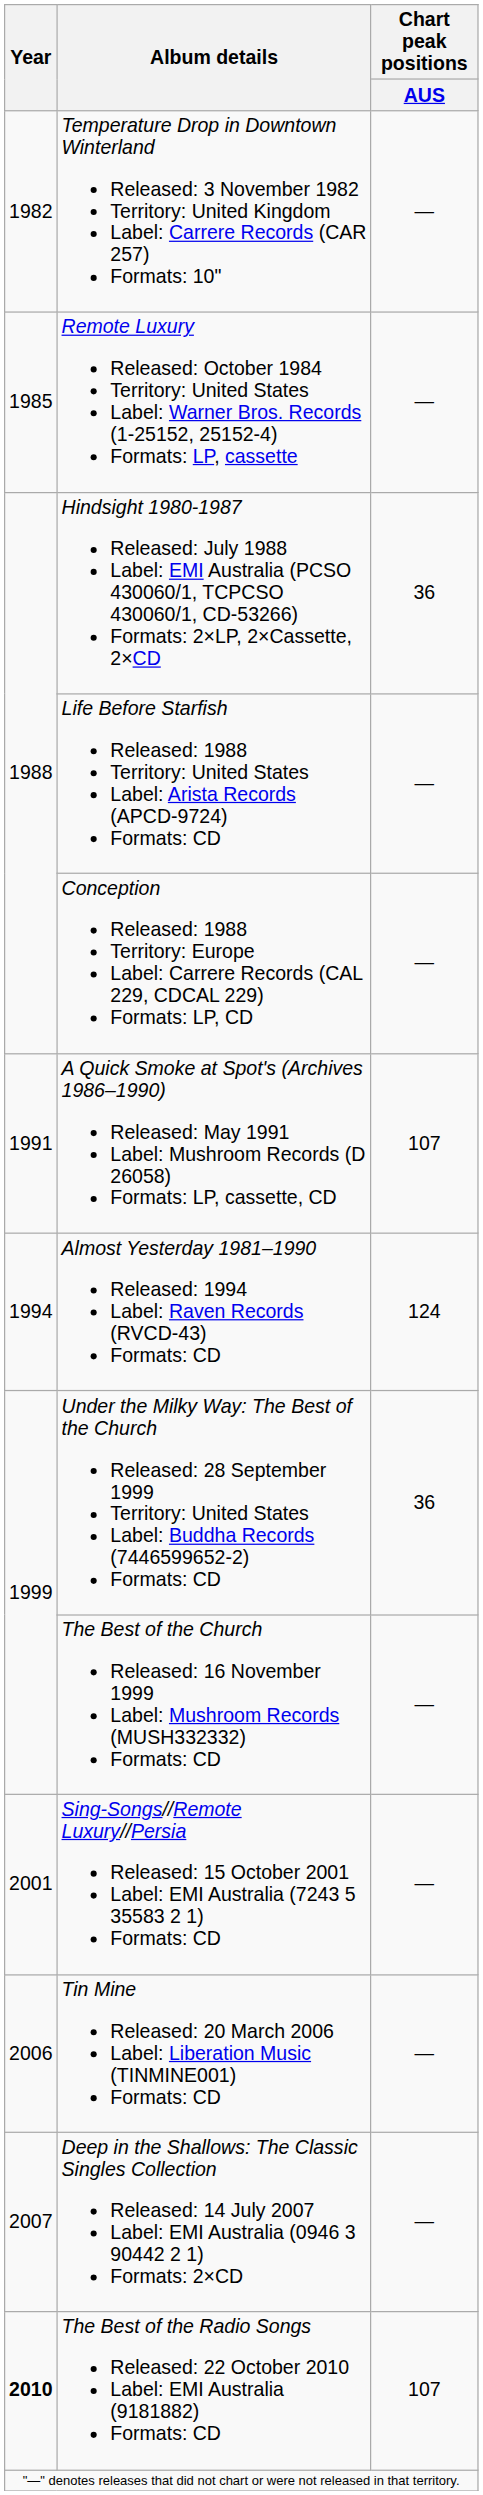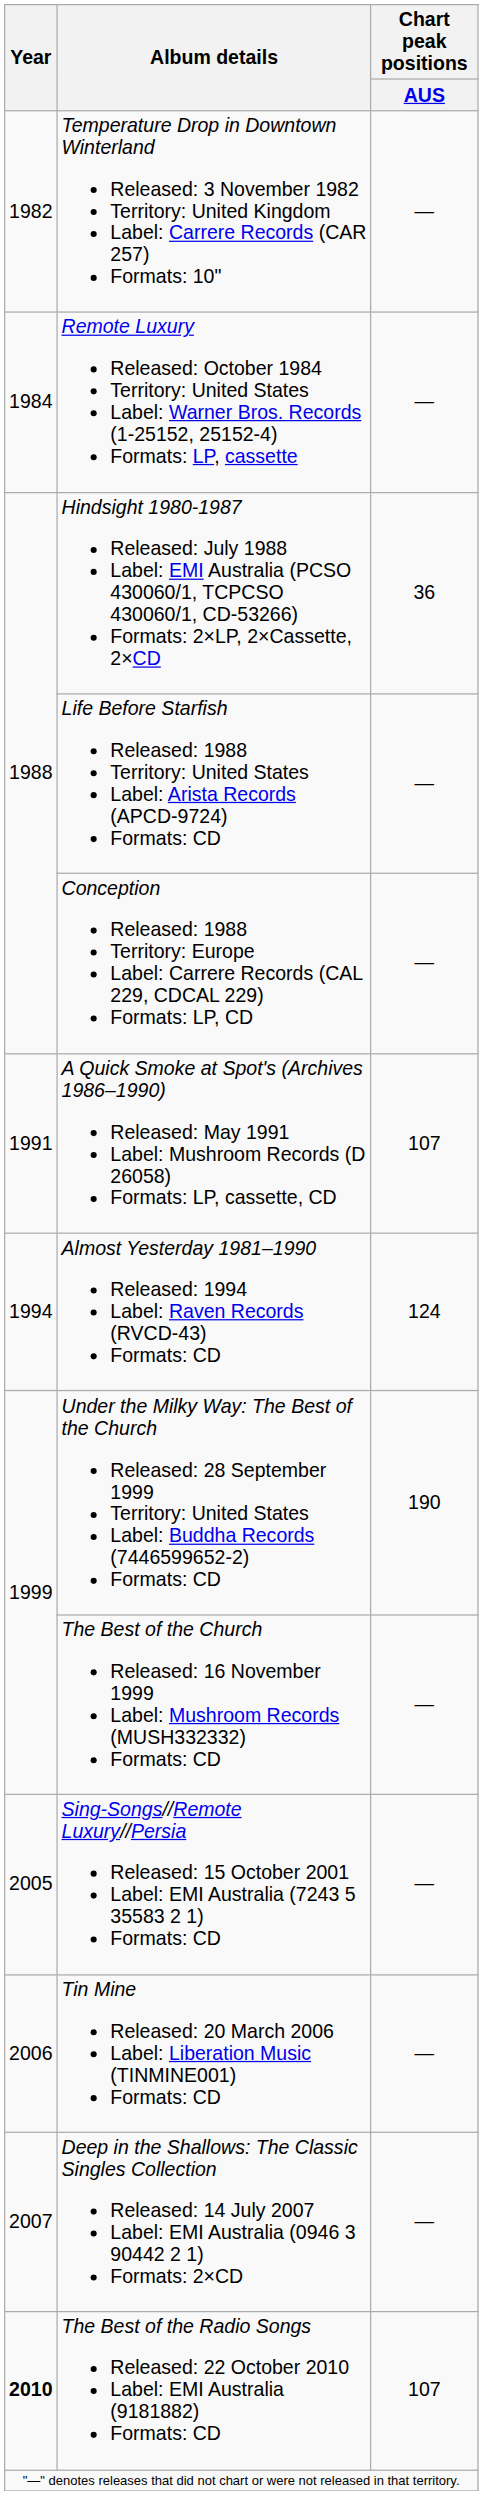(31, 401) 1985 -> (31, 401) 1984
(424, 1502) 36 -> (424, 1502) 190
(31, 1884) 2001 -> (31, 1884) 2005
